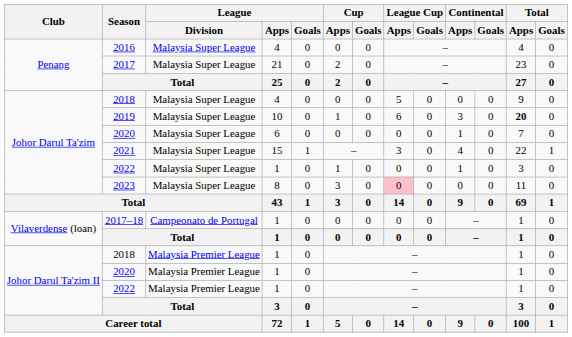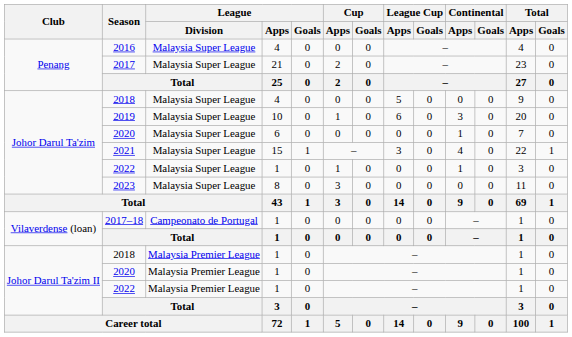(521, 116) bold -> (521, 116) normal
(399, 185) pink background -> (399, 185) no background
